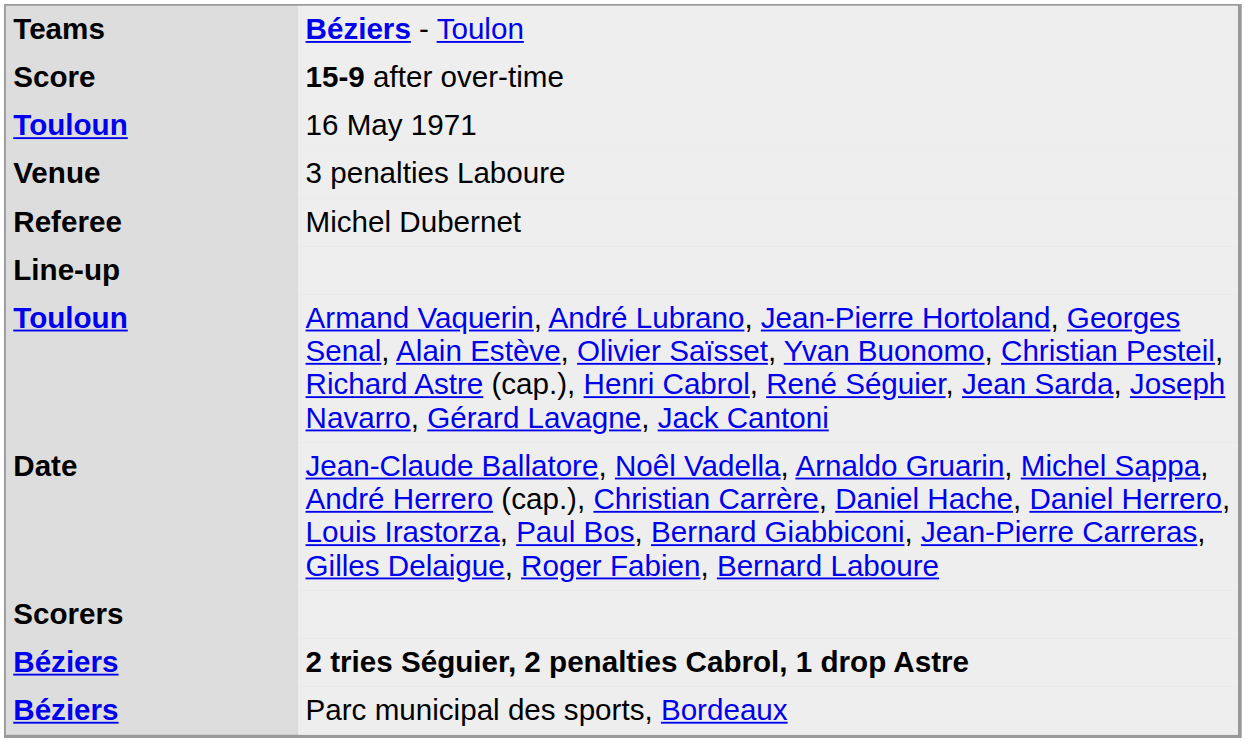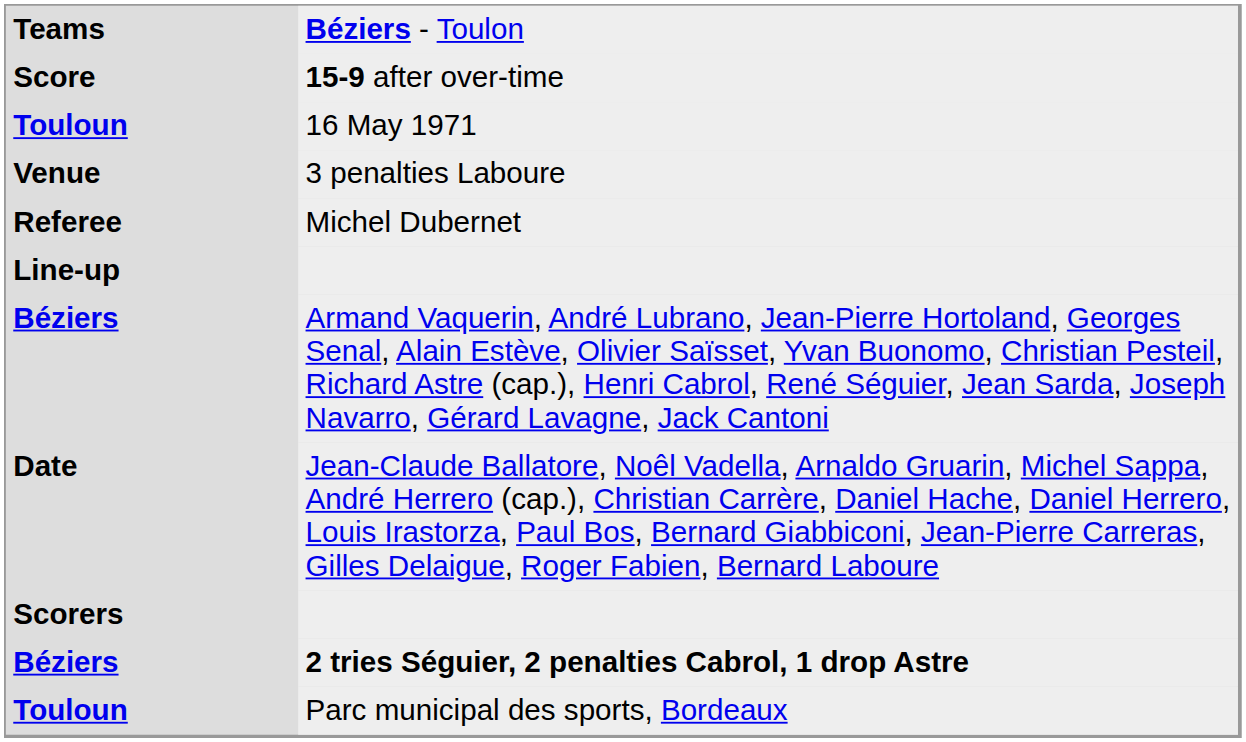(71, 318) Touloun -> (66, 318) Béziers
(66, 710) Béziers -> (71, 710) Touloun
